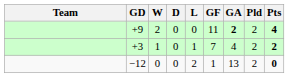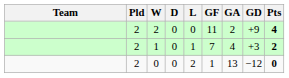columns swapped: (254, 13) <-> (137, 13)
(234, 30) bold -> (232, 30) normal
